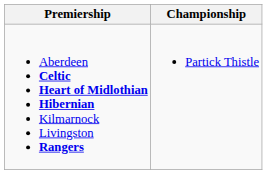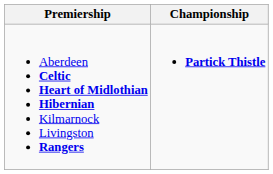(206, 61) normal -> (209, 61) bold
